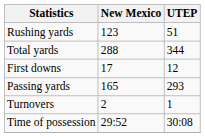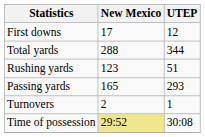rows swapped: (34, 68) <-> (40, 31)
(114, 123) no background -> (114, 123) khaki background
